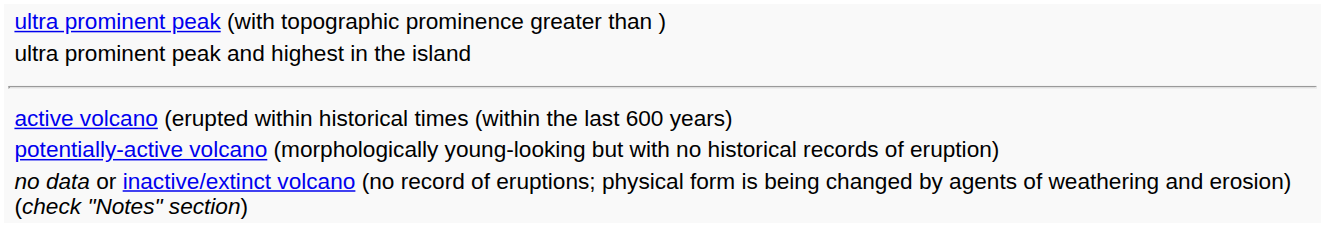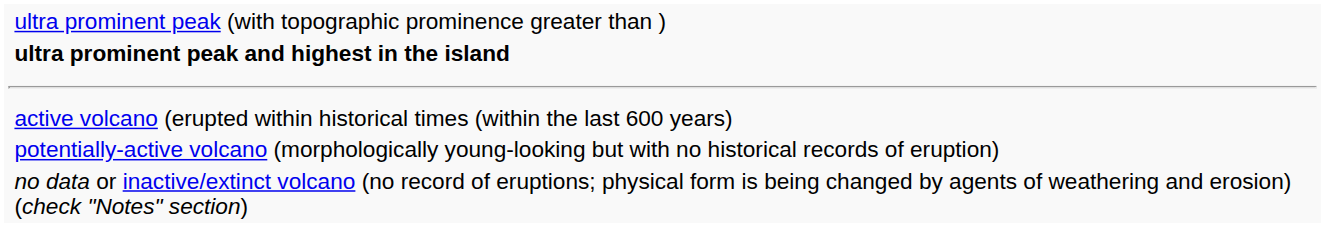(243, 52) normal -> (262, 52) bold
